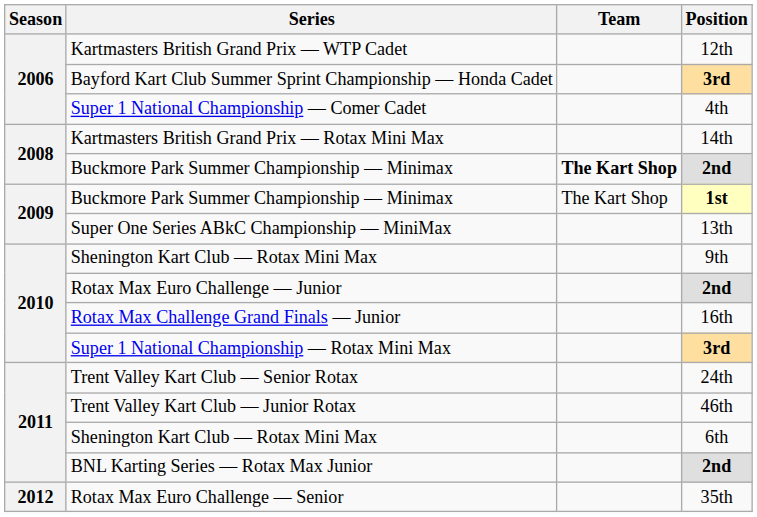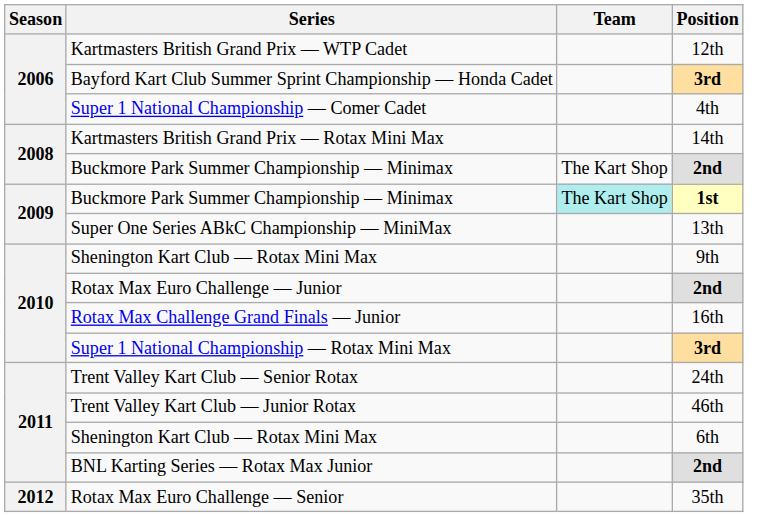(619, 168) bold -> (615, 168) normal
(615, 198) no background -> (615, 198) paleturquoise background
